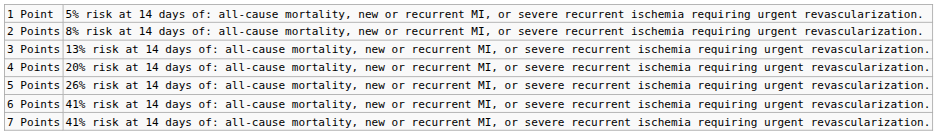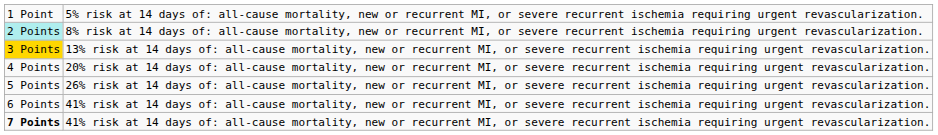(34, 31) no background -> (34, 31) paleturquoise background
(34, 49) no background -> (34, 49) gold background
(34, 121) normal -> (34, 121) bold
